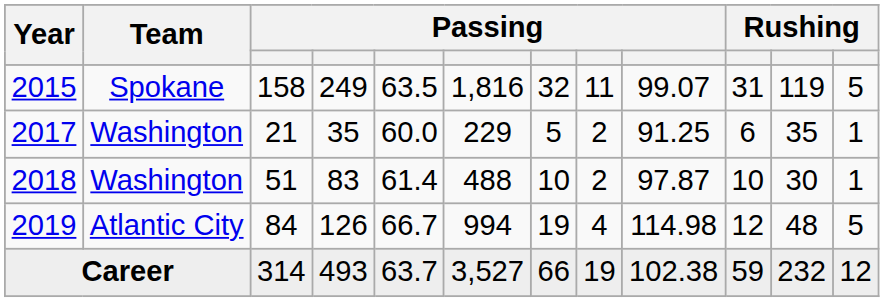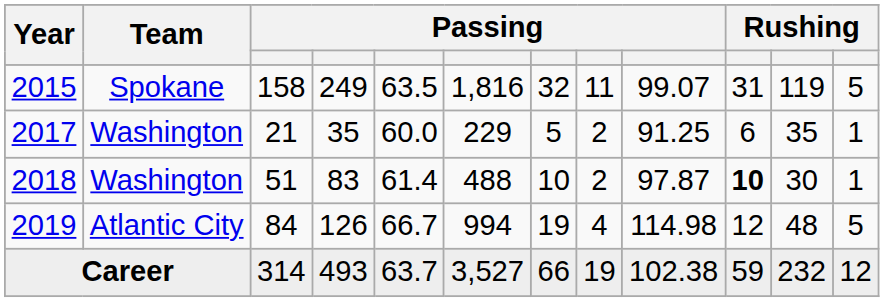(748, 179) normal -> (748, 179) bold
